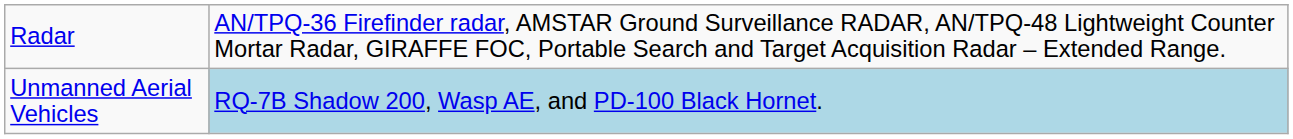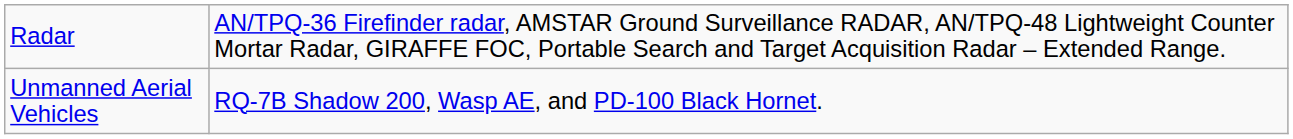(519, 100) lightblue background -> (519, 100) no background
